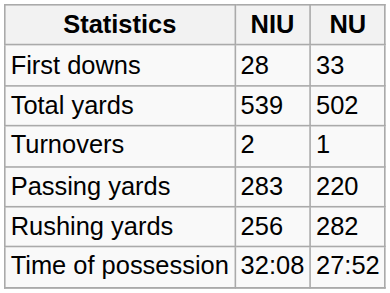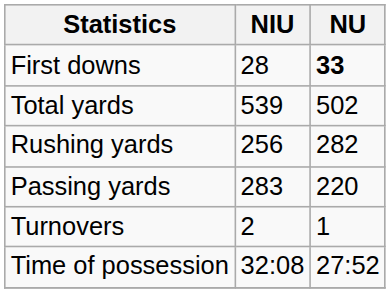(330, 65) normal -> (330, 65) bold
rows swapped: (92, 226) <-> (67, 145)
